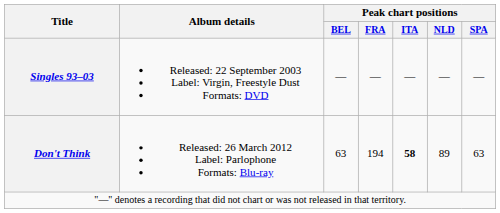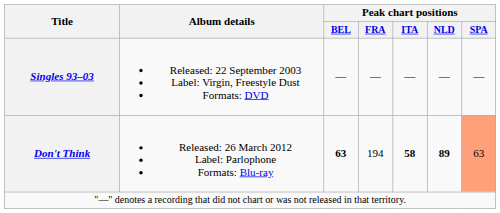(341, 153) normal -> (341, 153) bold
(444, 153) normal -> (444, 153) bold
(479, 153) no background -> (479, 153) lightsalmon background
